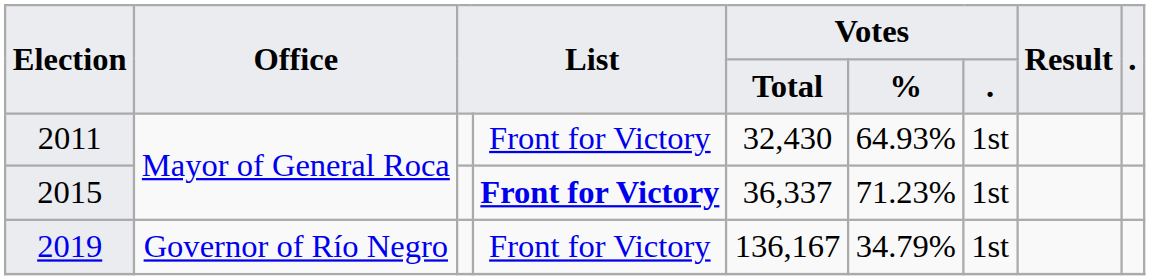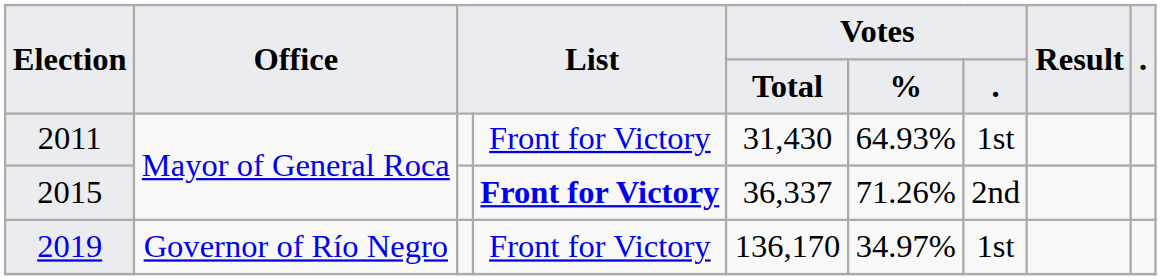(787, 139) 32,430 -> (787, 139) 31,430
(906, 192) 71.23% -> (906, 192) 71.26%
(990, 192) 1st -> (996, 192) 2nd
(788, 246) 136,167 -> (788, 246) 136,170
(906, 246) 34.79% -> (906, 246) 34.97%
